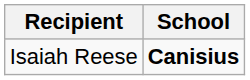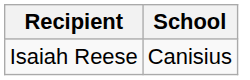(193, 56) bold -> (190, 56) normal
